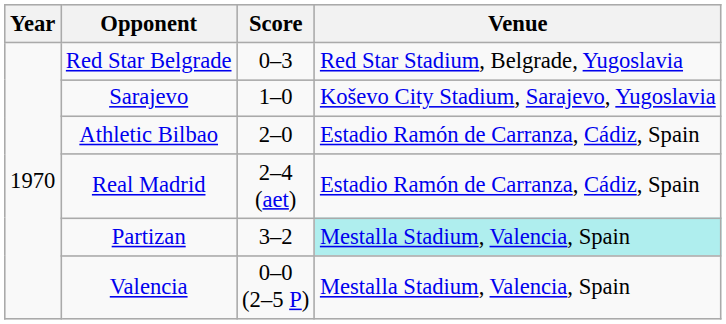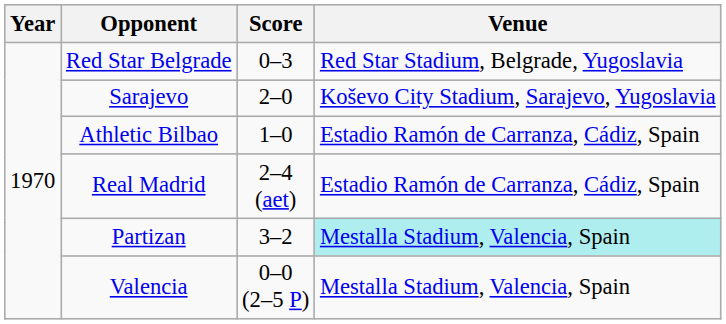(276, 98) 1–0 -> (276, 98) 2–0
(276, 135) 2–0 -> (276, 135) 1–0
